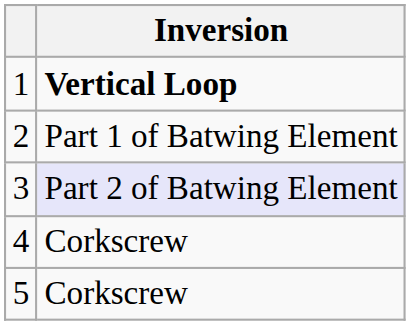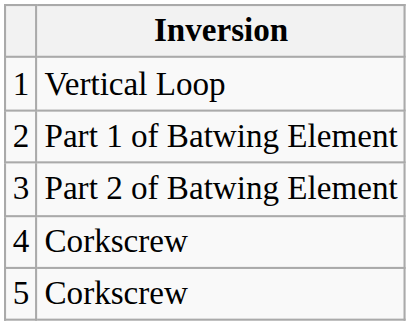(141, 83) bold -> (135, 83) normal
(221, 188) lavender background -> (221, 188) no background
